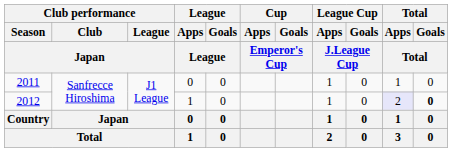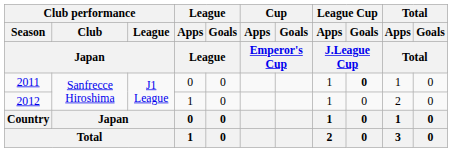(364, 82) normal -> (364, 82) bold
(398, 100) lavender background -> (398, 100) no background
(430, 100) bold -> (430, 100) normal
